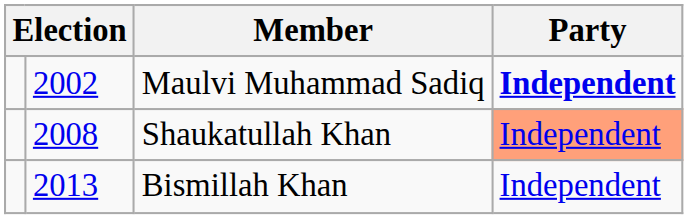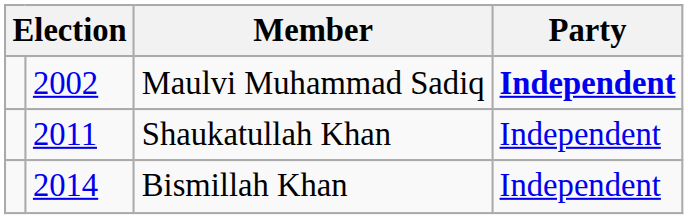(66, 133) 2008 -> (65, 133) 2011
(580, 133) lightsalmon background -> (580, 133) no background
(66, 185) 2013 -> (66, 185) 2014
